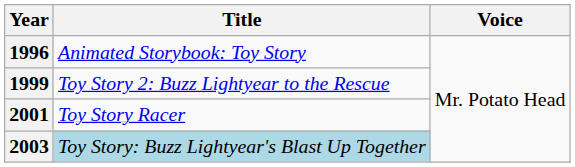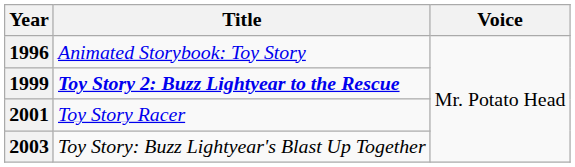(224, 83) normal -> (229, 83) bold
(242, 146) lightblue background -> (242, 146) no background
